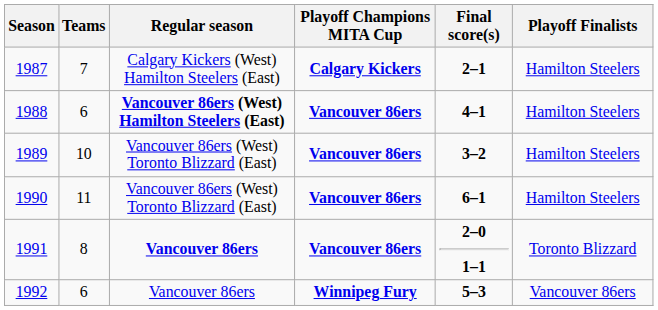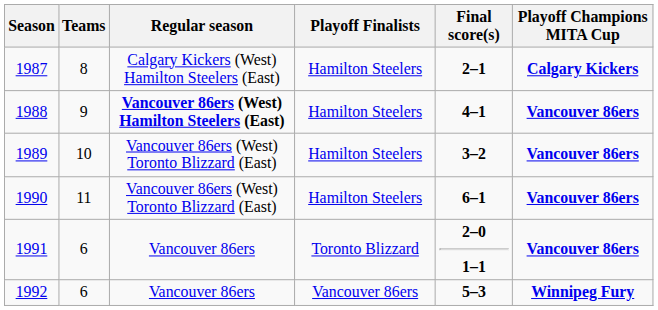columns swapped: (365, 25) <-> (583, 25)
(84, 68) 7 -> (84, 68) 8
(84, 111) 6 -> (84, 111) 9
(84, 249) 8 -> (84, 249) 6
(202, 249) bold -> (202, 249) normal
